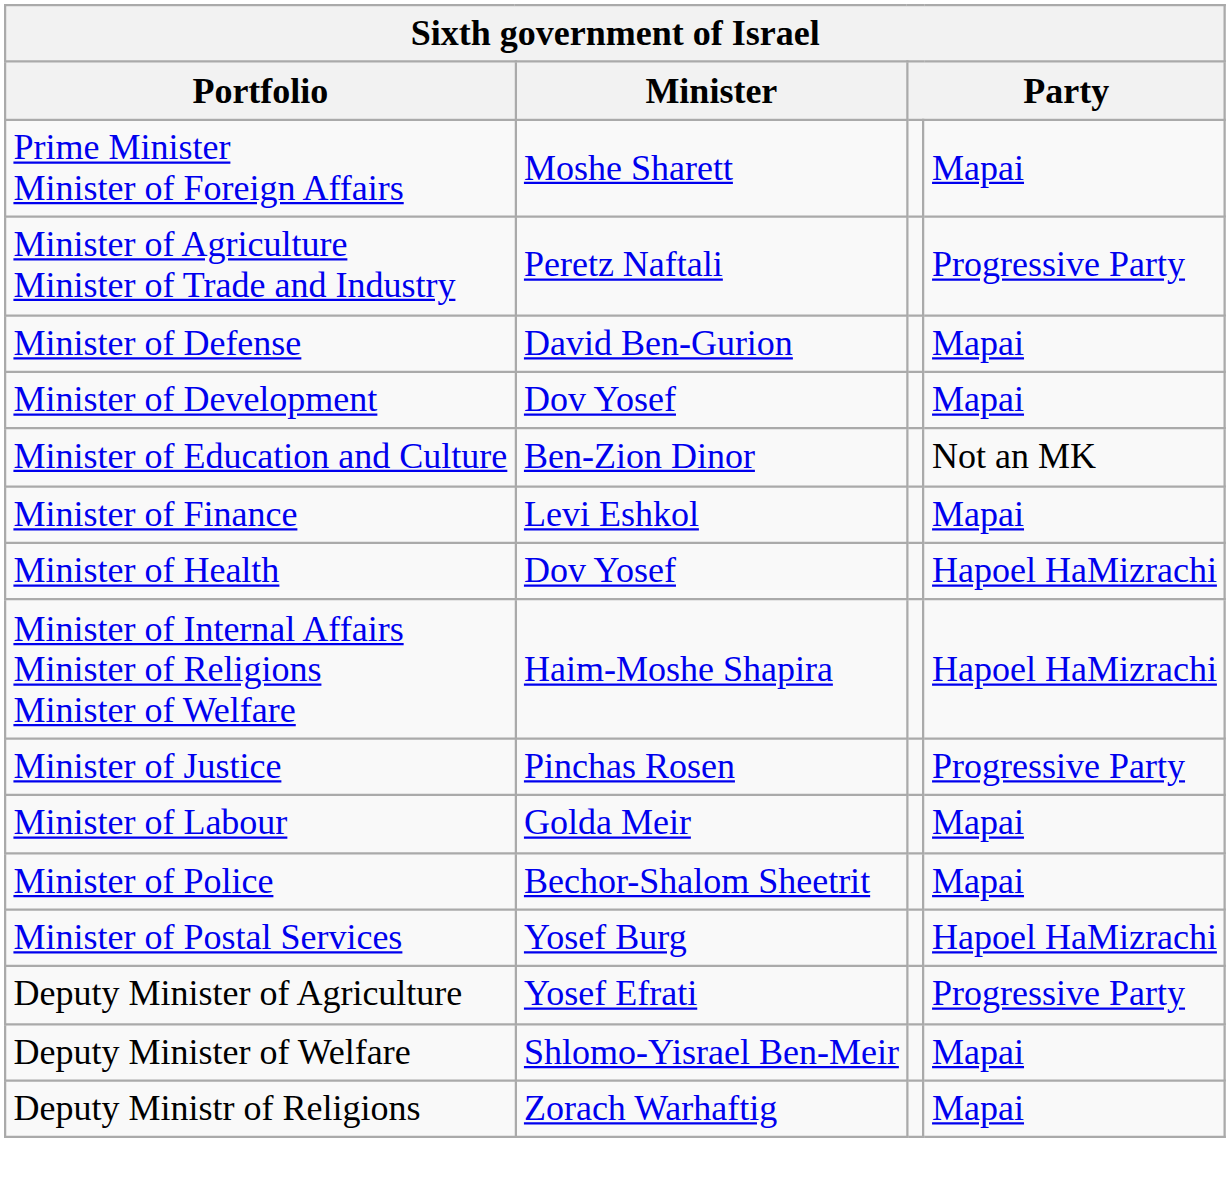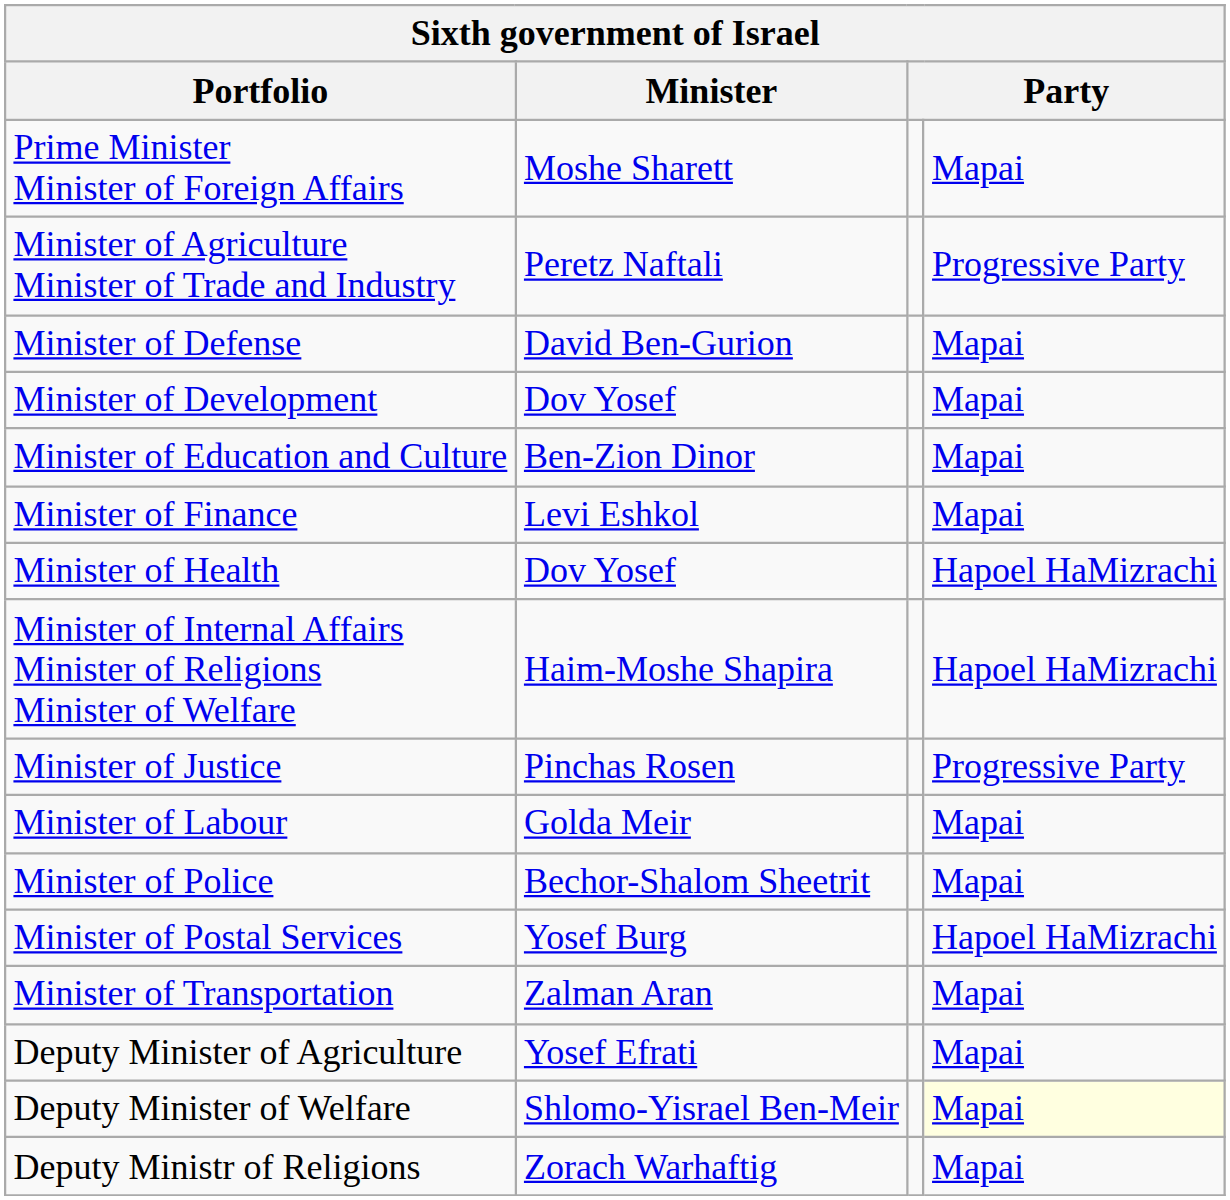(1014, 456) Not an MK -> (978, 456) Mapai
+ row: (203, 994)
(1059, 994) Progressive Party -> (978, 1051) Mapai
(978, 1051) no background -> (978, 1108) lightyellow background
